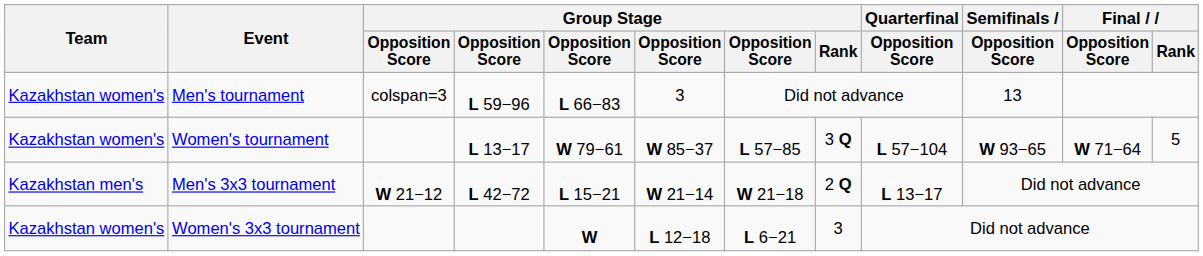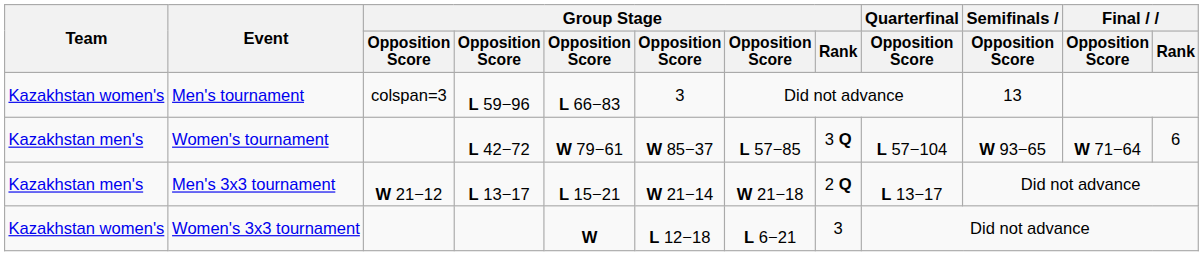(86, 140) Kazakhstan women's -> (76, 140) Kazakhstan men's
(499, 149) L 13−17 -> (499, 149) L 42−72
(1176, 140) 5 -> (1176, 140) 6
(499, 194) L 42−72 -> (499, 194) L 13−17
